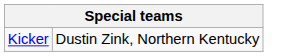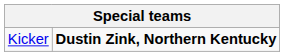(157, 39) normal -> (166, 39) bold
